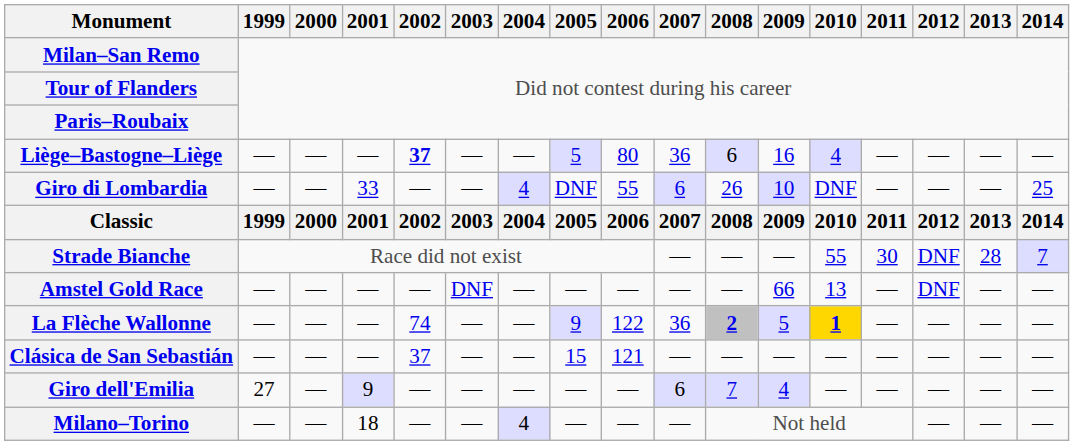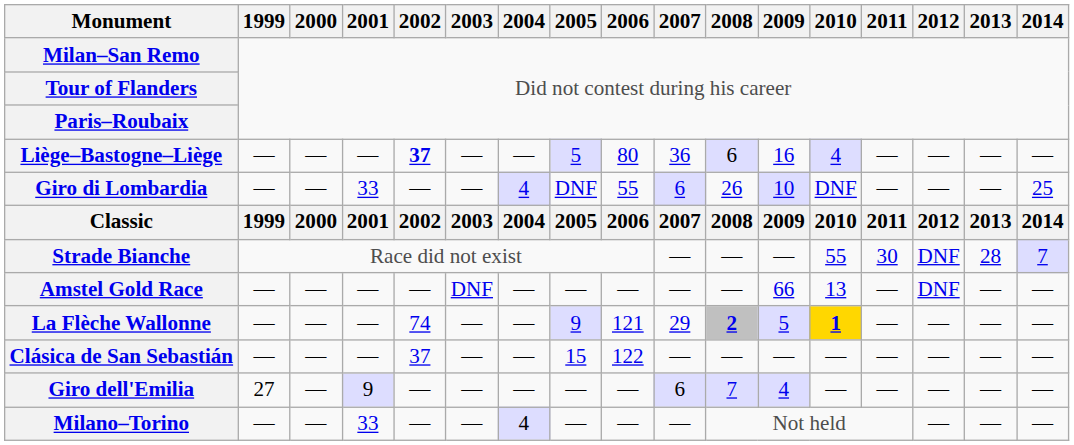(628, 322) 122 -> (628, 322) 121
(680, 322) 36 -> (680, 322) 29
(628, 356) 121 -> (628, 356) 122
(368, 423) 18 -> (368, 423) 33
